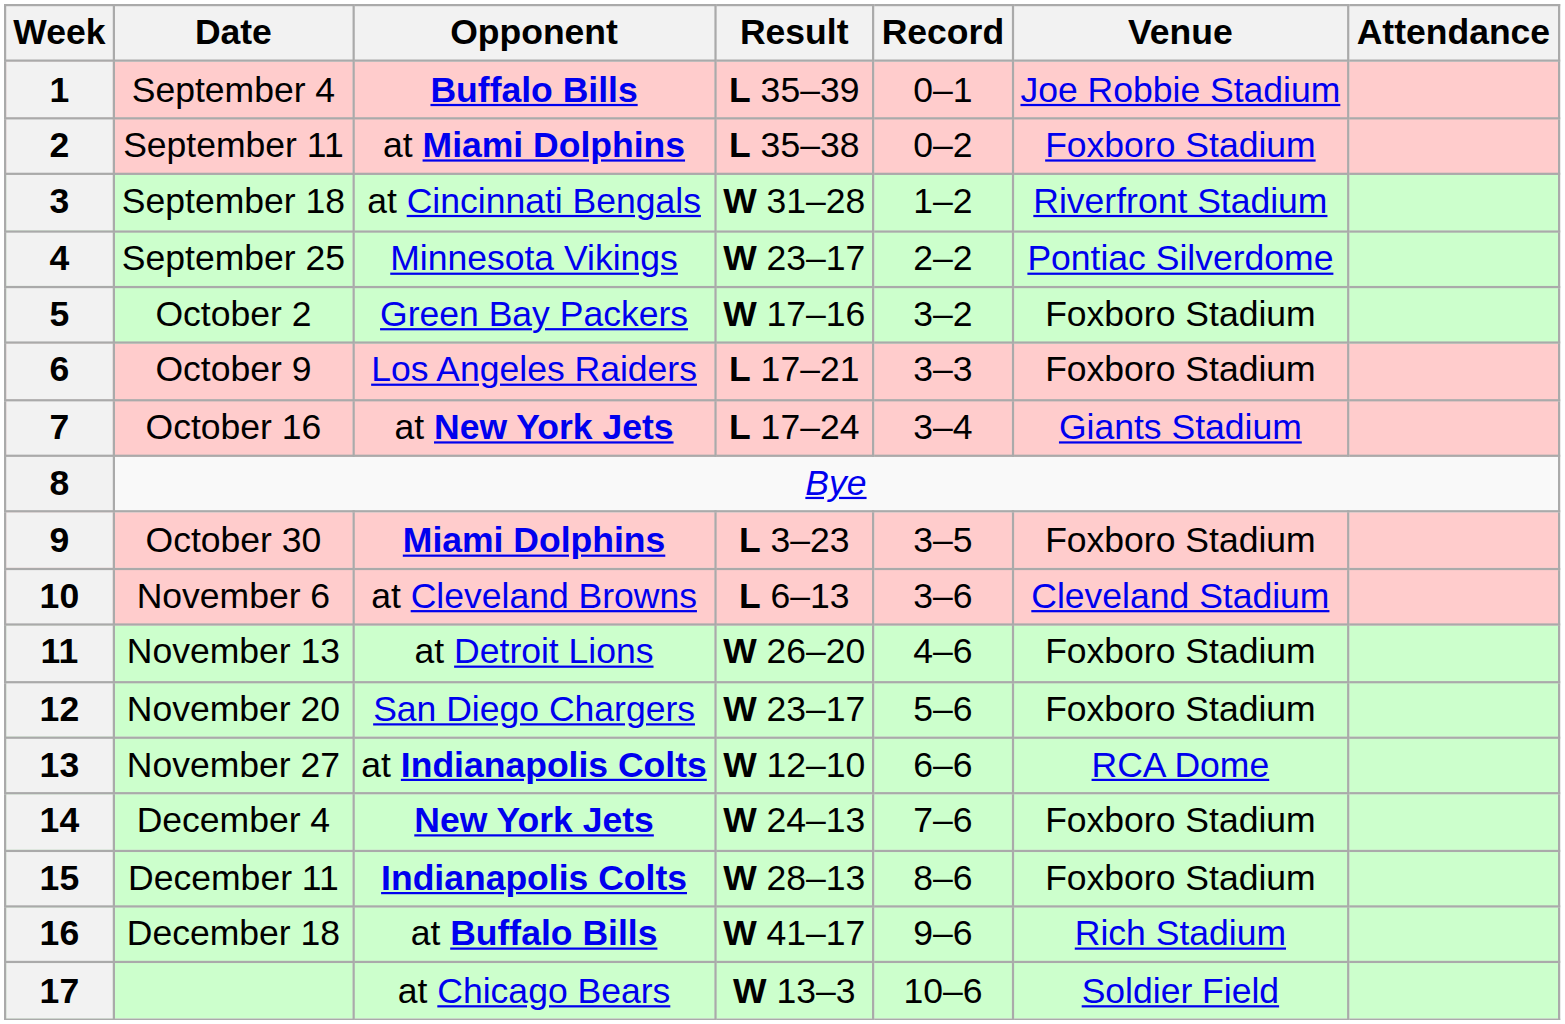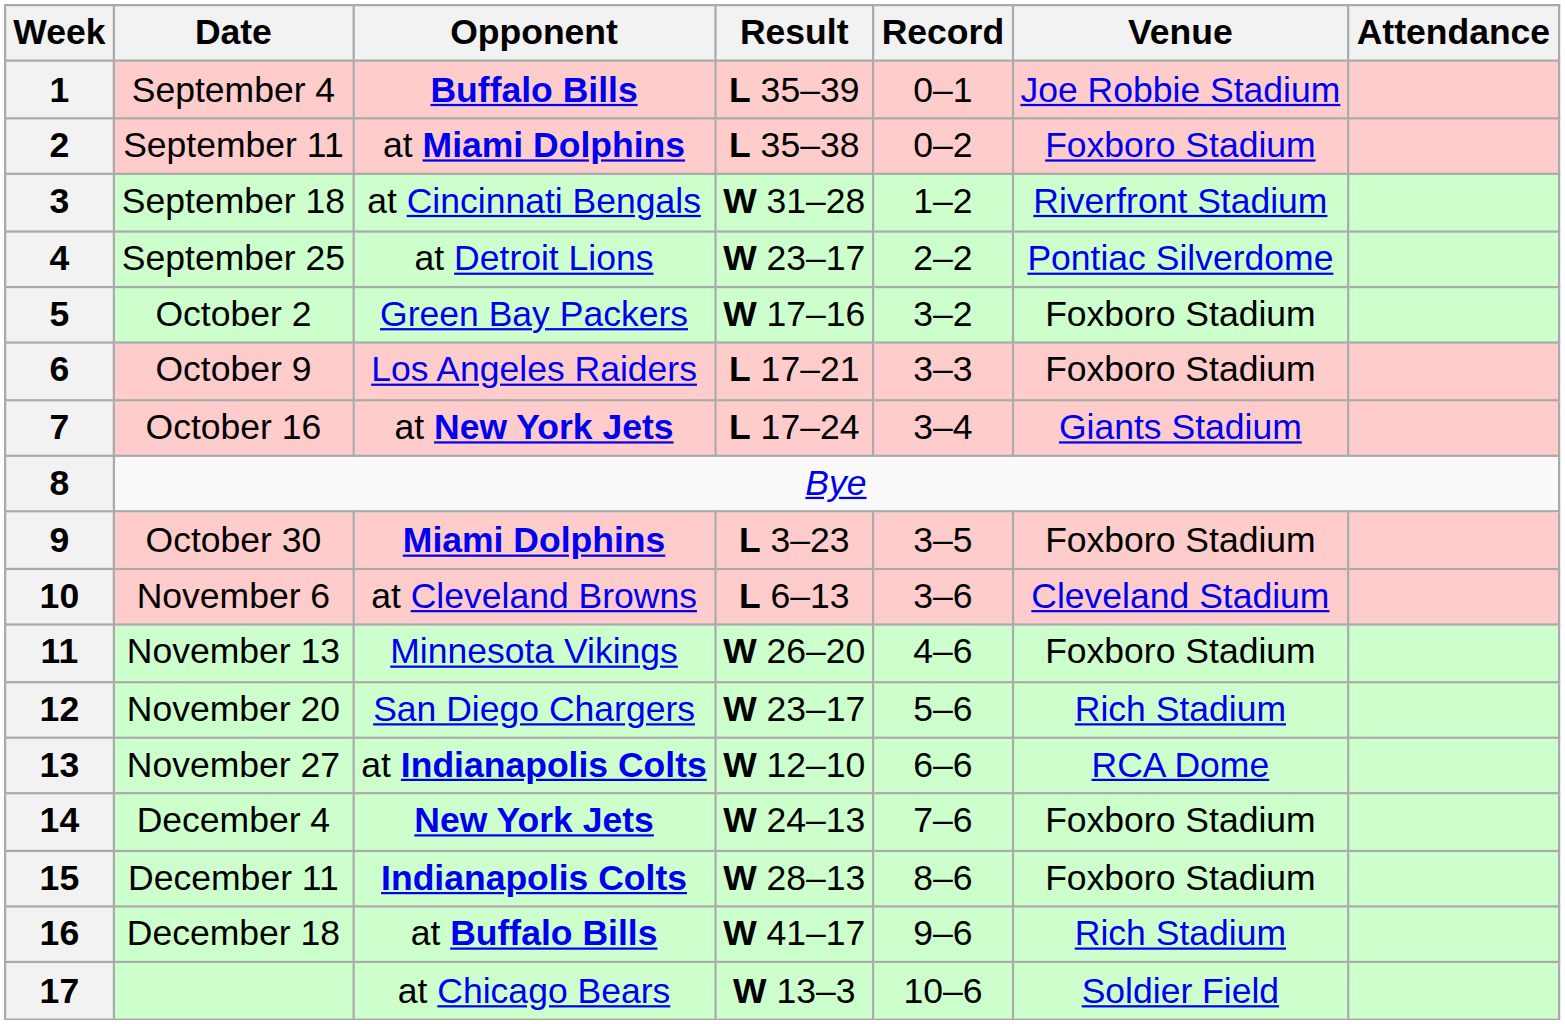(534, 257) Minnesota Vikings -> (534, 257) at Detroit Lions
(534, 652) at Detroit Lions -> (534, 652) Minnesota Vikings
(1180, 708) Foxboro Stadium -> (1180, 708) Rich Stadium
